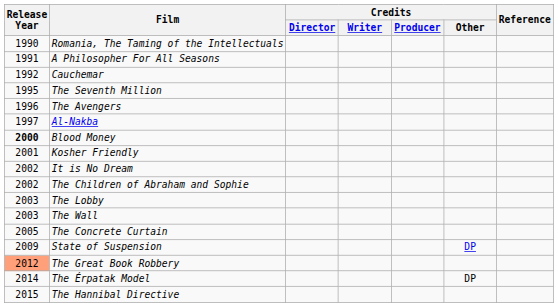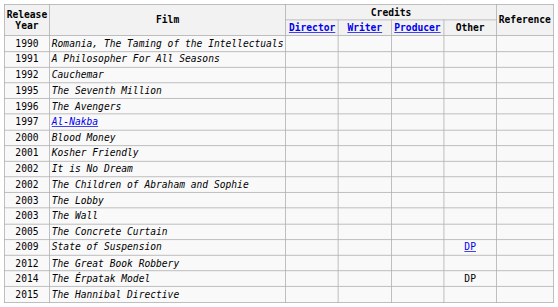(27, 138) bold -> (27, 138) normal
(27, 263) lightsalmon background -> (27, 263) no background
